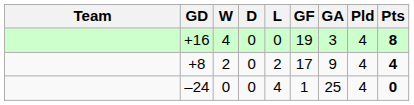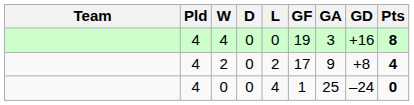columns swapped: (363, 16) <-> (197, 16)
